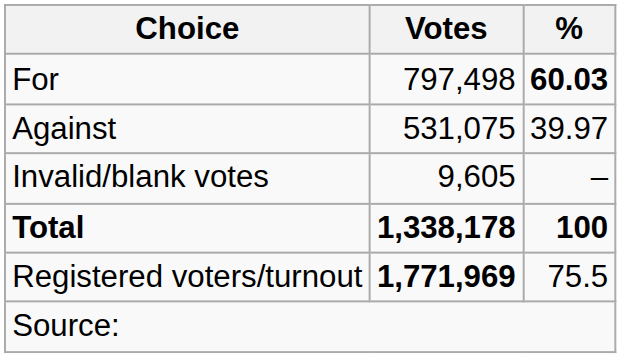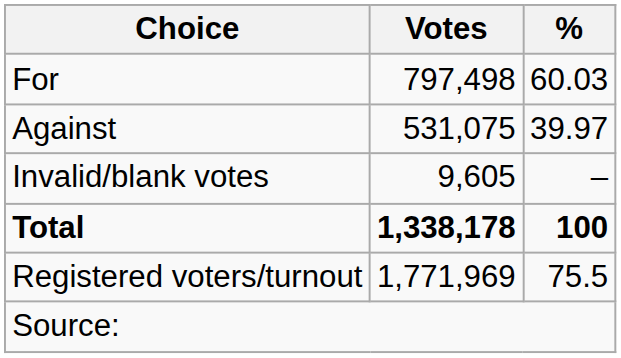(569, 78) bold -> (569, 78) normal
(446, 276) bold -> (446, 276) normal
